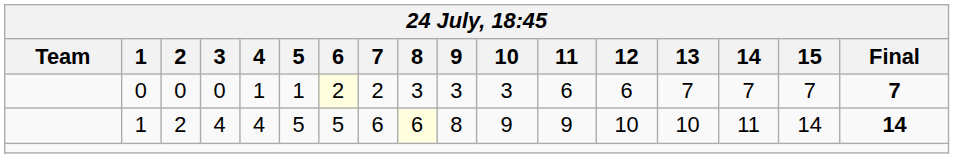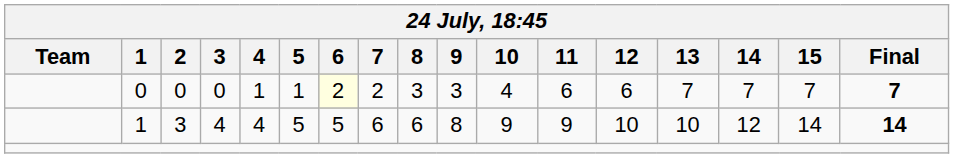(507, 90) 3 -> (507, 90) 4
(180, 125) 2 -> (180, 125) 3
(417, 125) lightyellow background -> (417, 125) no background
(749, 125) 11 -> (749, 125) 12
